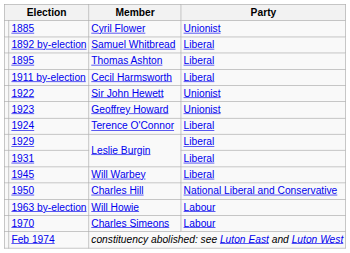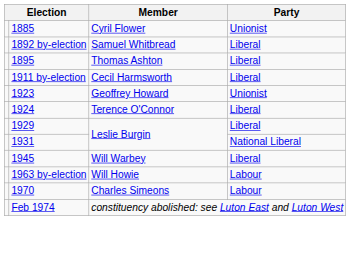- row: (23, 93)
(199, 158) Liberal -> (265, 142) National Liberal
- row: (23, 191)
